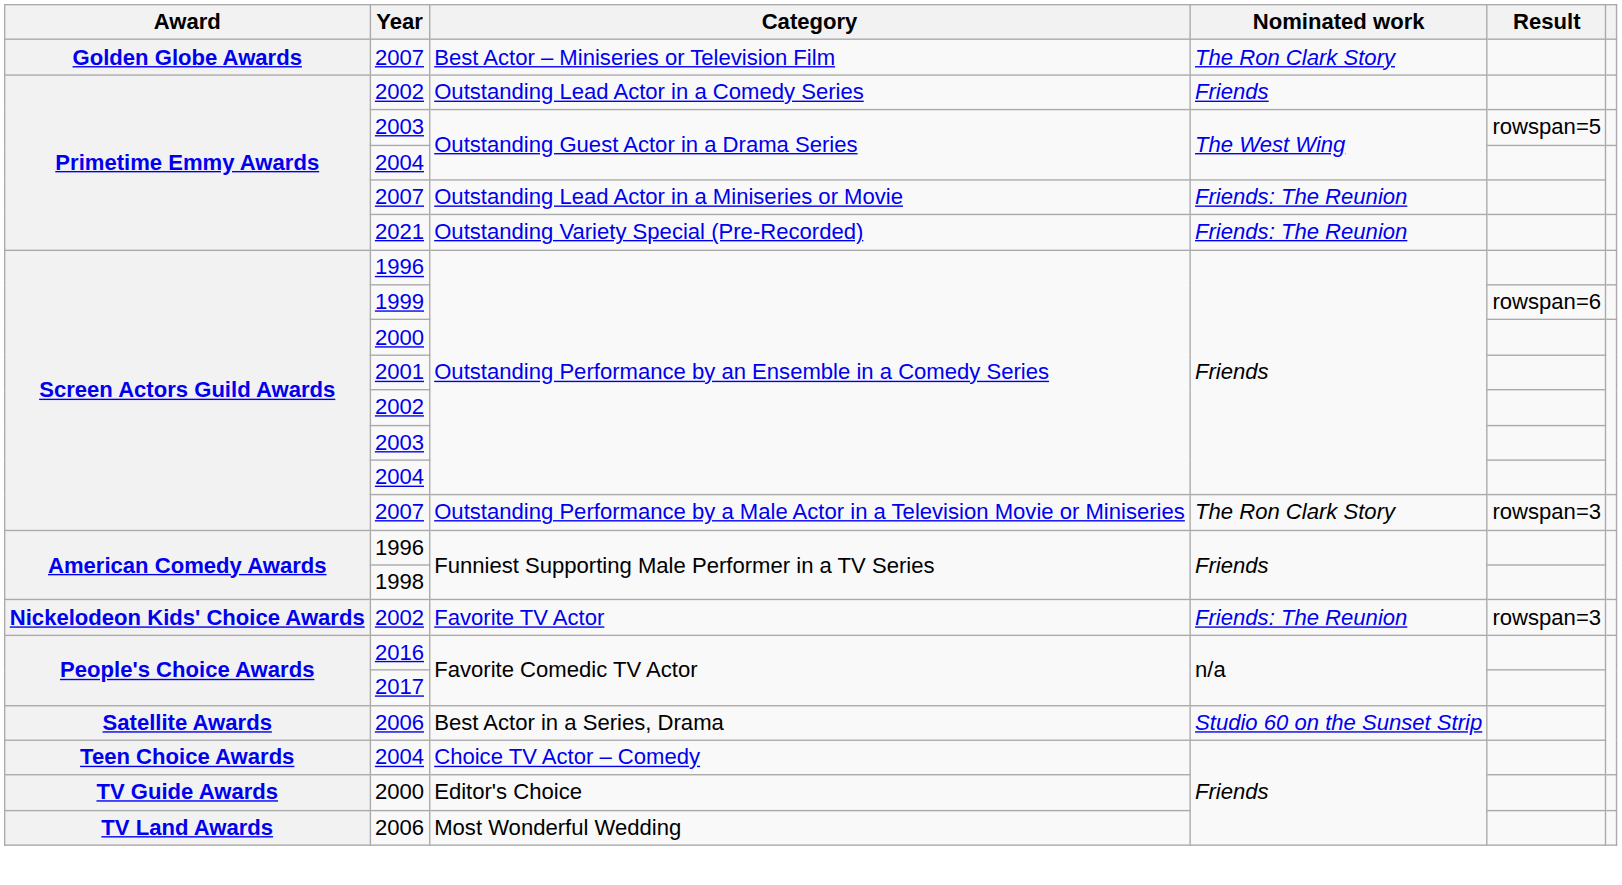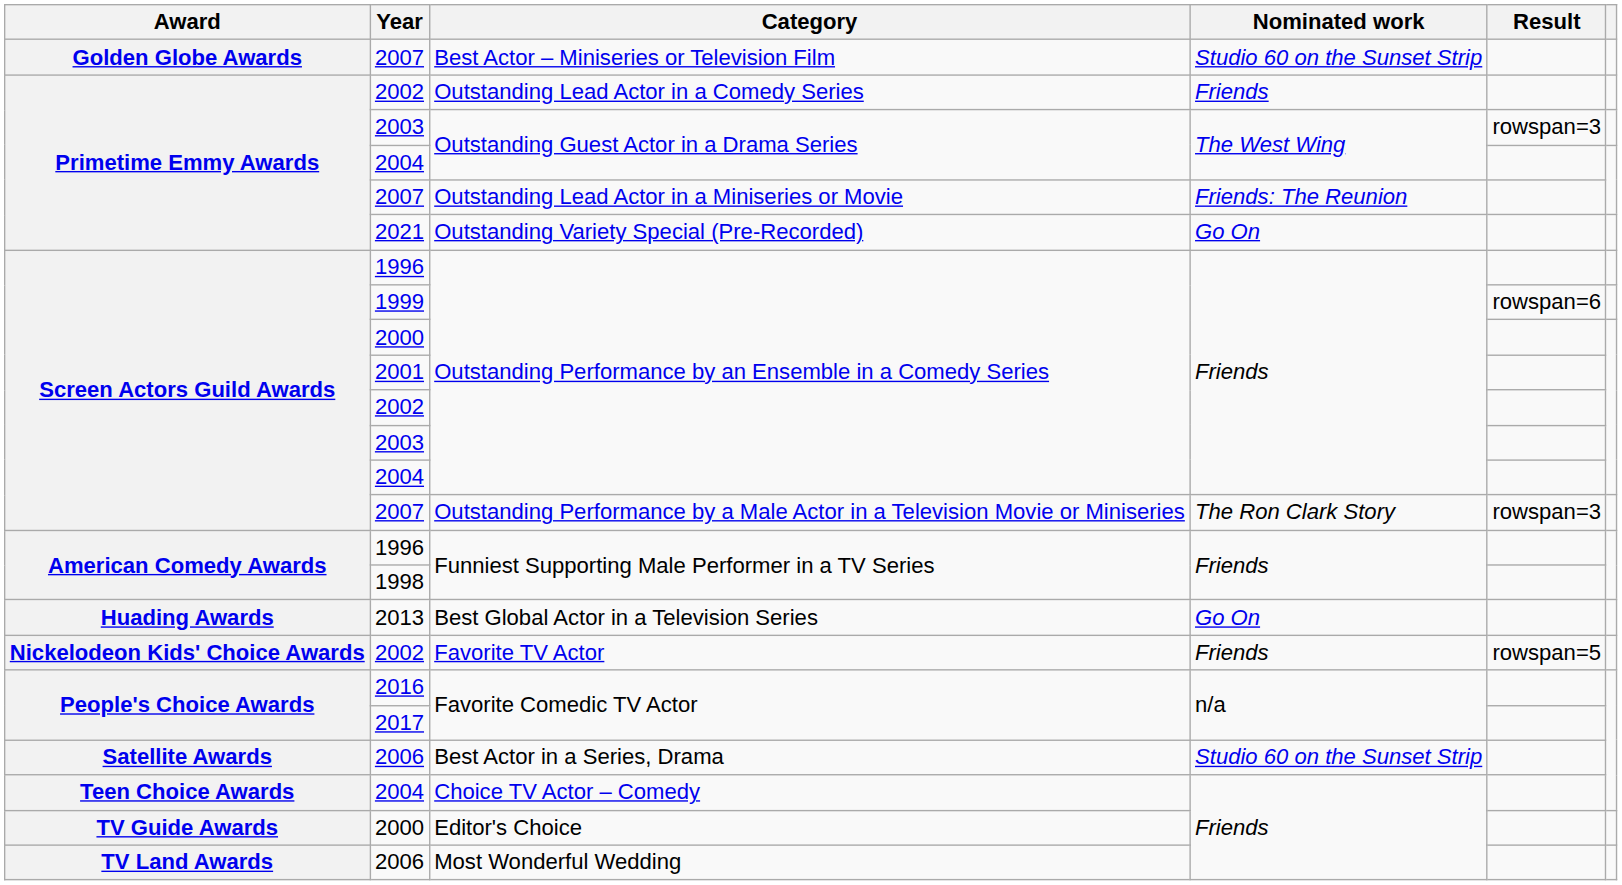(1295, 57) The Ron Clark Story -> (1339, 57) Studio 60 on the Sunset Strip
(1547, 127) rowspan=5 -> (1547, 127) rowspan=3
(1301, 232) Friends: The Reunion -> (1228, 232) Go On
+ row: (399, 617)
(1301, 617) Friends: The Reunion -> (1232, 652) Friends
(1547, 617) rowspan=3 -> (1547, 652) rowspan=5
